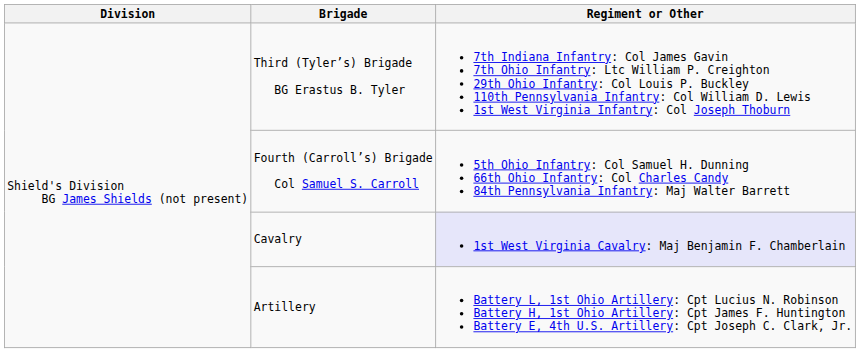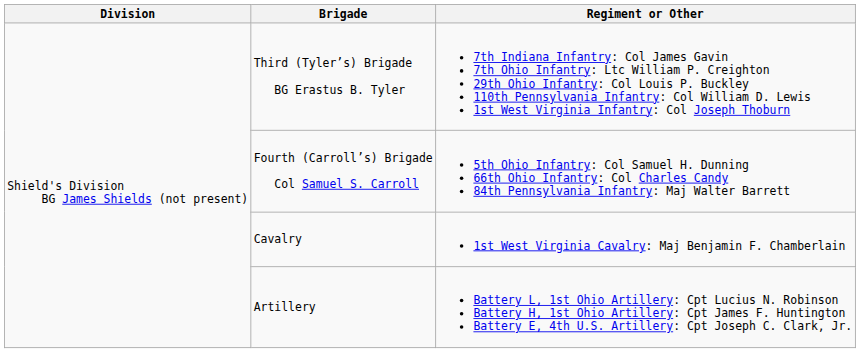(645, 246) lavender background -> (645, 246) no background
